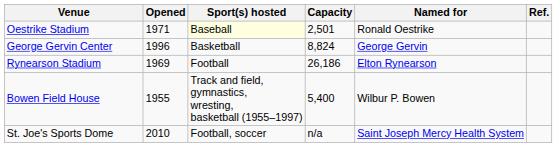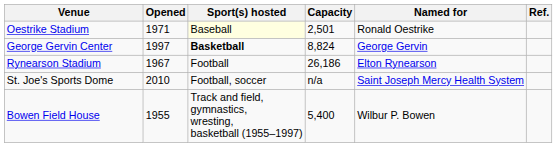(158, 47) 1996 -> (158, 47) 1997
(215, 47) normal -> (217, 47) bold
(158, 64) 1969 -> (158, 64) 1967
rows swapped: (53, 99) <-> (60, 134)
